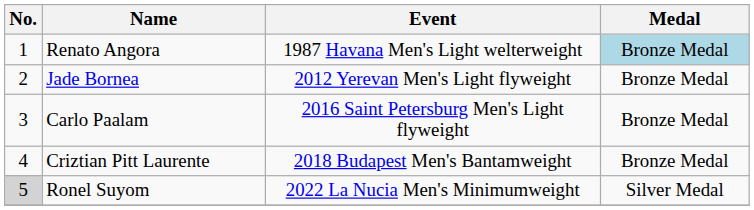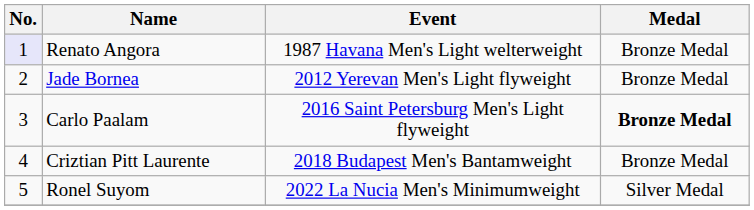(23, 49) no background -> (23, 49) lavender background
(675, 49) lightblue background -> (675, 49) no background
(675, 119) normal -> (675, 119) bold
(23, 190) lightgrey background -> (23, 190) no background
